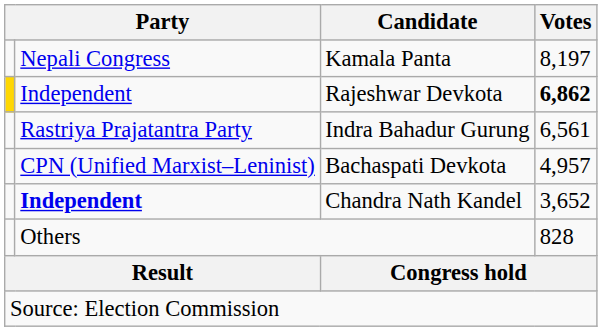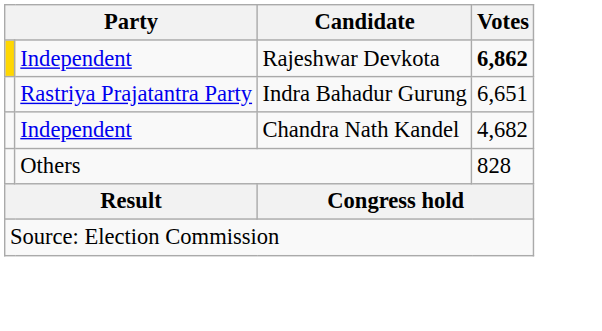- row: (388, 58)
(565, 129) 6,561 -> (503, 93) 6,651
- row: (416, 165)
(81, 201) bold -> (76, 129) normal
(565, 201) 3,652 -> (503, 129) 4,682
